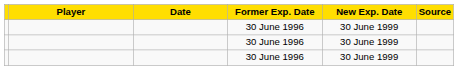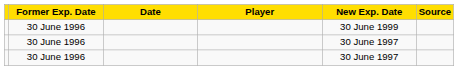columns swapped: (71, 12) <-> (275, 12)
(369, 42) 30 June 1999 -> (369, 42) 30 June 1997
(369, 57) 30 June 1999 -> (369, 57) 30 June 1997
